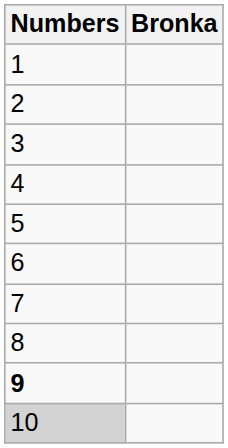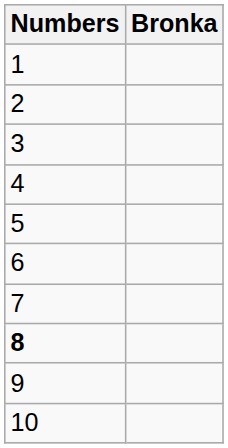(18, 343) normal -> (18, 343) bold
(18, 382) bold -> (18, 382) normal
(25, 422) lightgrey background -> (25, 422) no background
